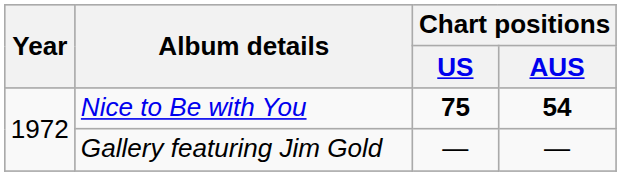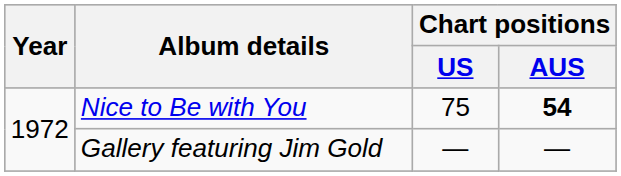(455, 107) bold -> (455, 107) normal
